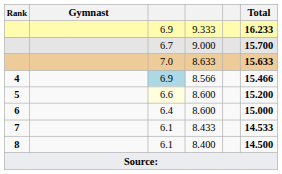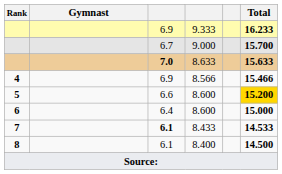(167, 62) normal -> (167, 62) bold
(167, 78) lightblue background -> (167, 78) no background
(167, 95) lightyellow background -> (167, 95) no background
(259, 95) no background -> (259, 95) gold background
(167, 128) normal -> (167, 128) bold
